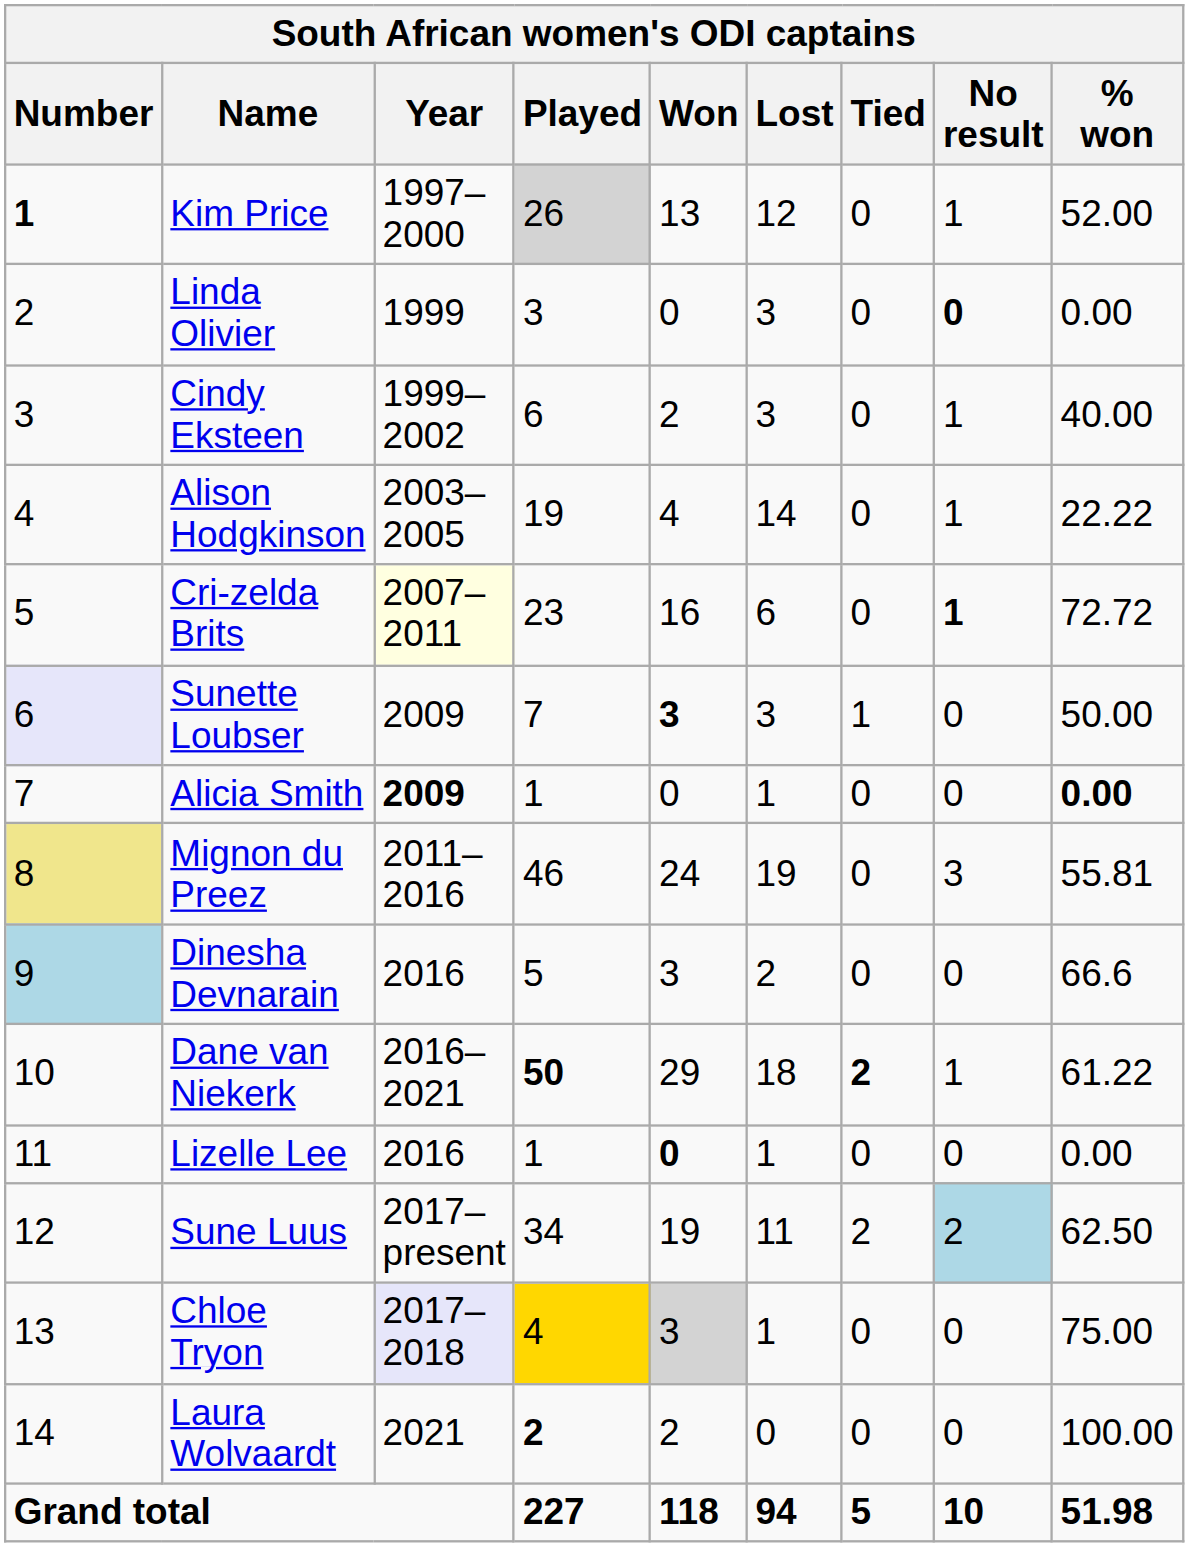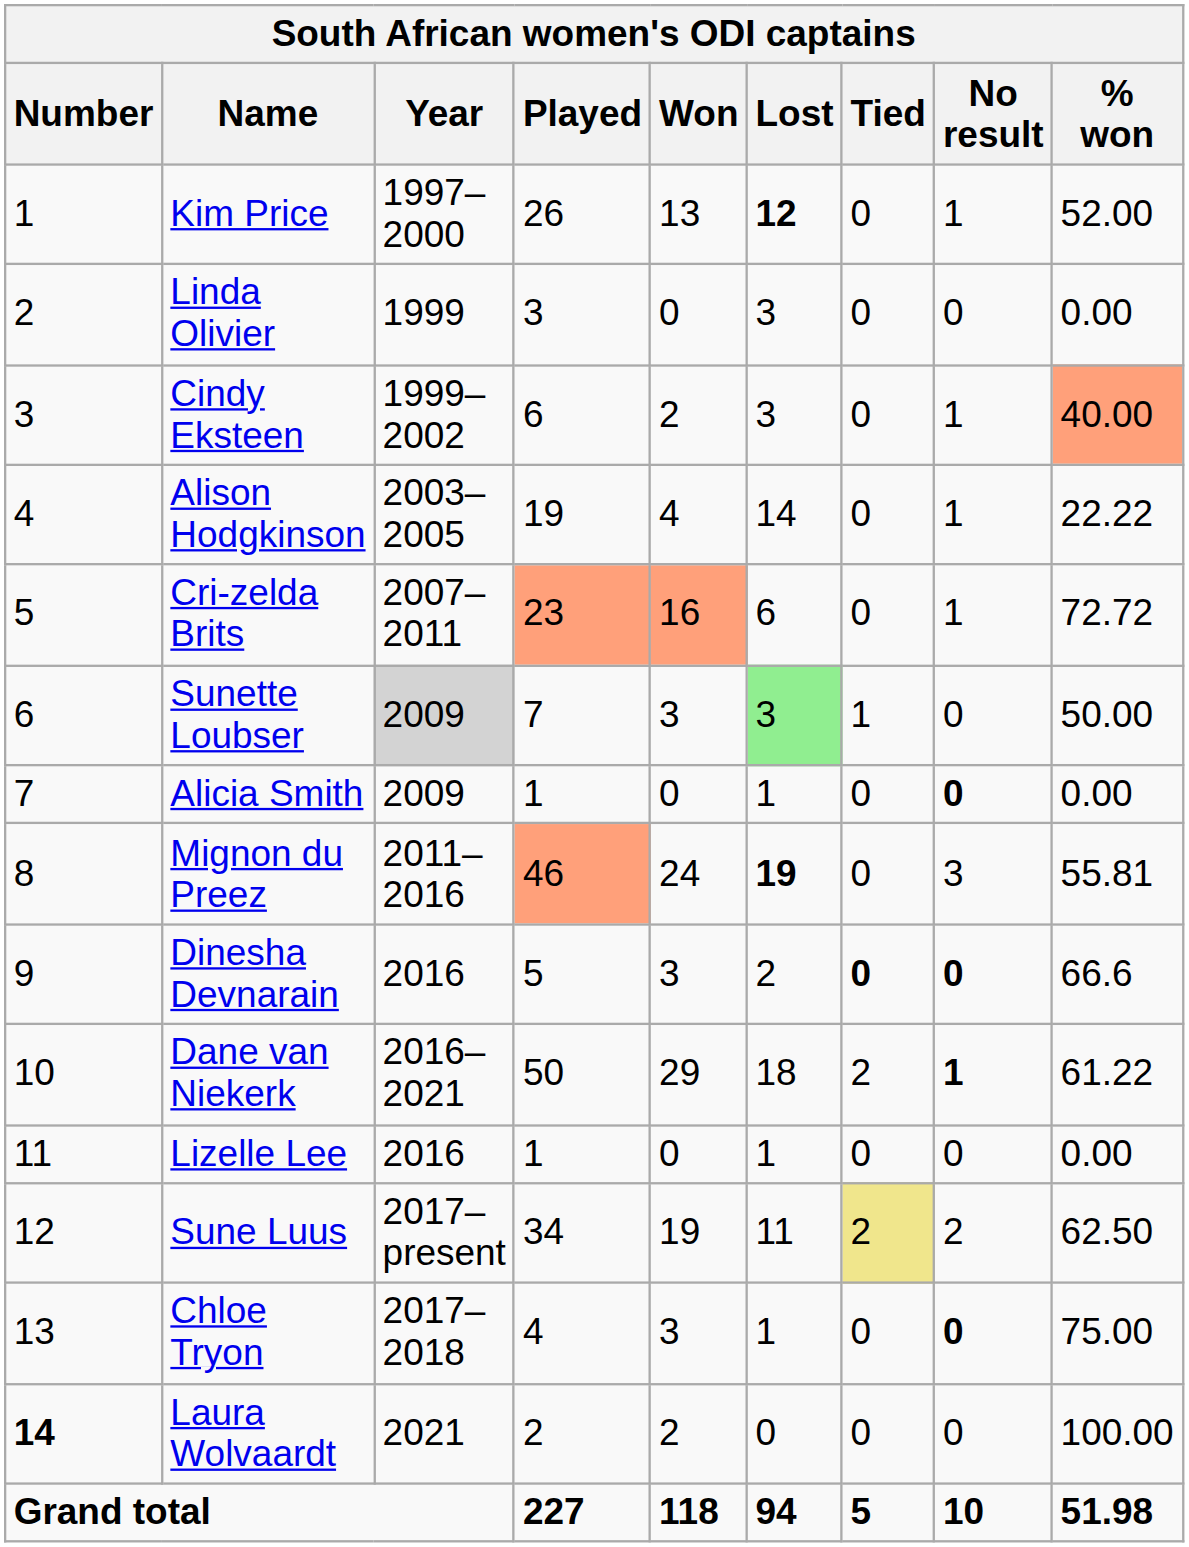(24, 213) bold -> (24, 213) normal
(543, 213) lightgrey background -> (543, 213) no background
(776, 213) normal -> (776, 213) bold
(953, 313) bold -> (953, 313) normal
(1107, 413) no background -> (1107, 413) lightsalmon background
(434, 614) lightyellow background -> (434, 614) no background
(543, 614) no background -> (543, 614) lightsalmon background
(680, 614) no background -> (680, 614) lightsalmon background
(953, 614) bold -> (953, 614) normal
(24, 714) lavender background -> (24, 714) no background
(424, 714) no background -> (424, 714) lightgrey background
(669, 714) bold -> (669, 714) normal
(766, 714) no background -> (766, 714) lightgreen background
(424, 793) bold -> (424, 793) normal
(953, 793) normal -> (953, 793) bold
(1097, 793) bold -> (1097, 793) normal
(24, 873) khaki background -> (24, 873) no background
(543, 873) no background -> (543, 873) lightsalmon background
(776, 873) normal -> (776, 873) bold
(24, 973) lightblue background -> (24, 973) no background
(861, 973) normal -> (861, 973) bold
(953, 973) normal -> (953, 973) bold
(543, 1073) bold -> (543, 1073) normal
(861, 1073) bold -> (861, 1073) normal
(953, 1073) normal -> (953, 1073) bold
(669, 1153) bold -> (669, 1153) normal
(861, 1232) no background -> (861, 1232) khaki background
(953, 1232) lightblue background -> (953, 1232) no background
(434, 1332) lavender background -> (434, 1332) no background
(533, 1332) gold background -> (533, 1332) no background
(669, 1332) lightgrey background -> (669, 1332) no background
(953, 1332) normal -> (953, 1332) bold
(34, 1432) normal -> (34, 1432) bold
(533, 1432) bold -> (533, 1432) normal
